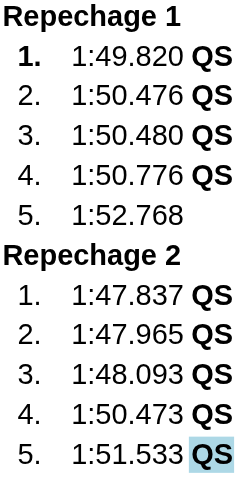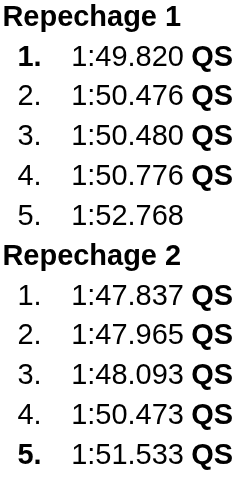(30, 454) normal -> (30, 454) bold
(212, 454) lightblue background -> (212, 454) no background
